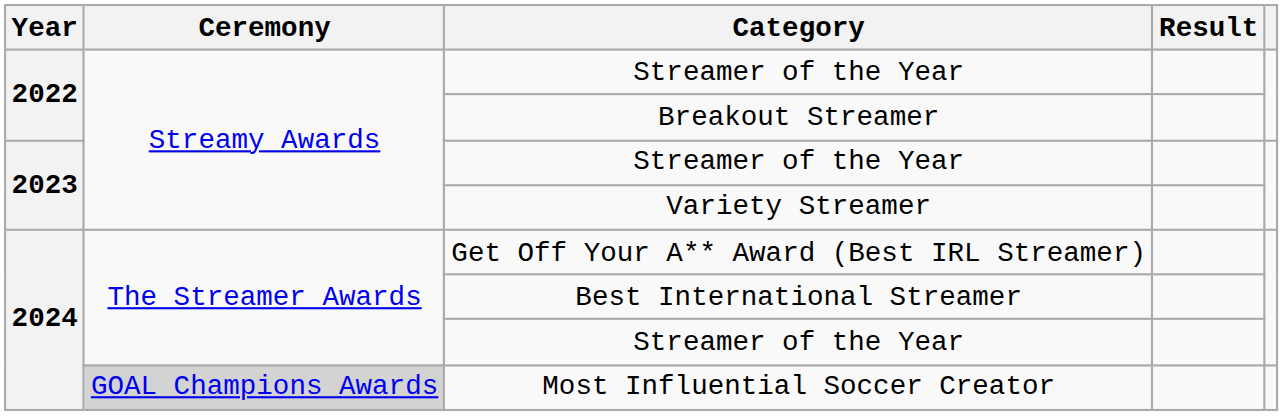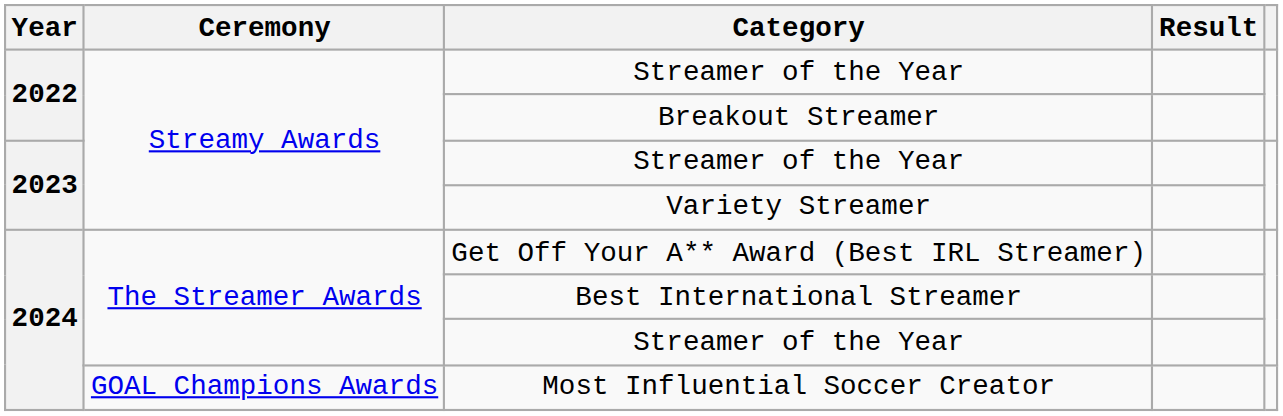(265, 387) lightgrey background -> (265, 387) no background
